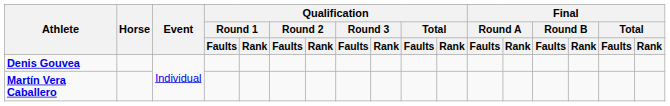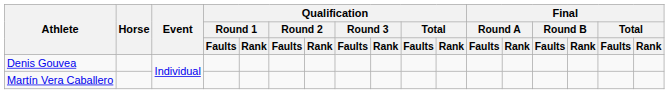(43, 63) bold -> (42, 63) normal
(36, 87) bold -> (60, 81) normal
